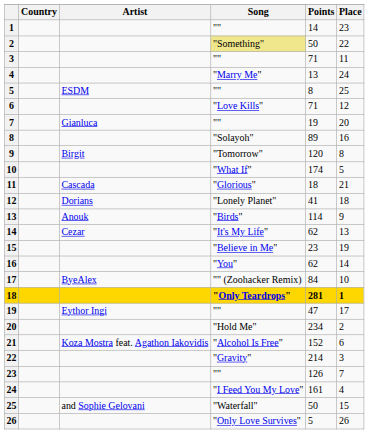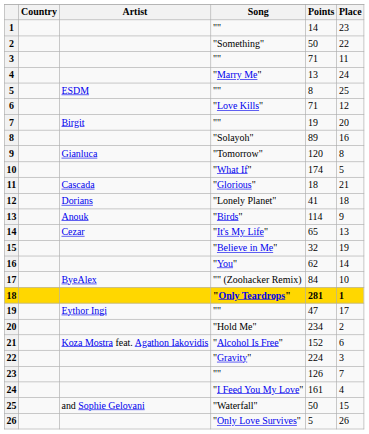(238, 43) khaki background -> (238, 43) no background
(79, 122) Gianluca -> (73, 122) Birgit
(73, 153) Birgit -> (79, 153) Gianluca
(313, 232) 62 -> (313, 232) 65
(313, 248) 23 -> (313, 248) 32
(315, 358) 214 -> (315, 358) 224
